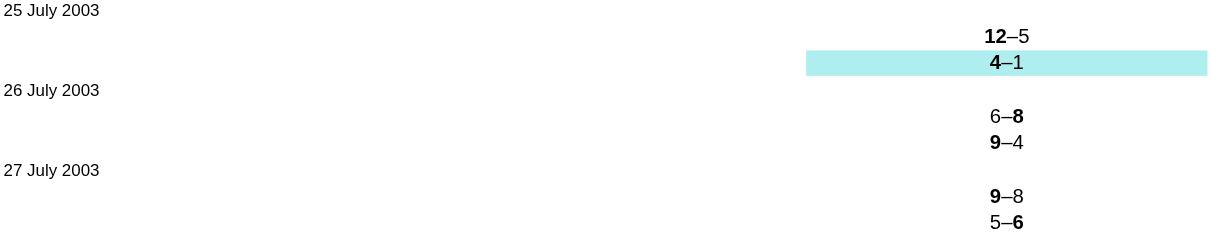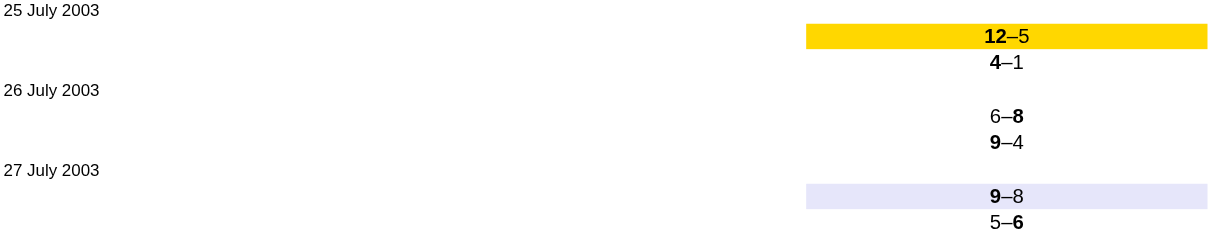(1007, 36) no background -> (1007, 36) gold background
(1007, 62) paleturquoise background -> (1007, 62) no background
(1007, 196) no background -> (1007, 196) lavender background
